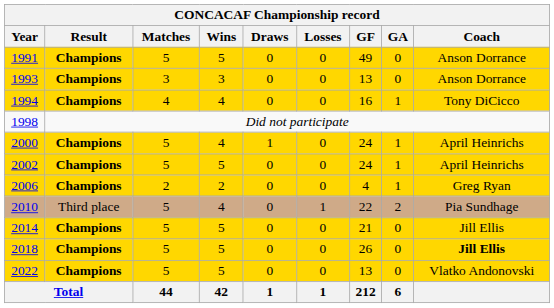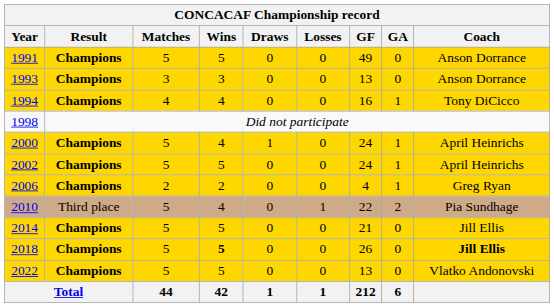(221, 249) normal -> (221, 249) bold
